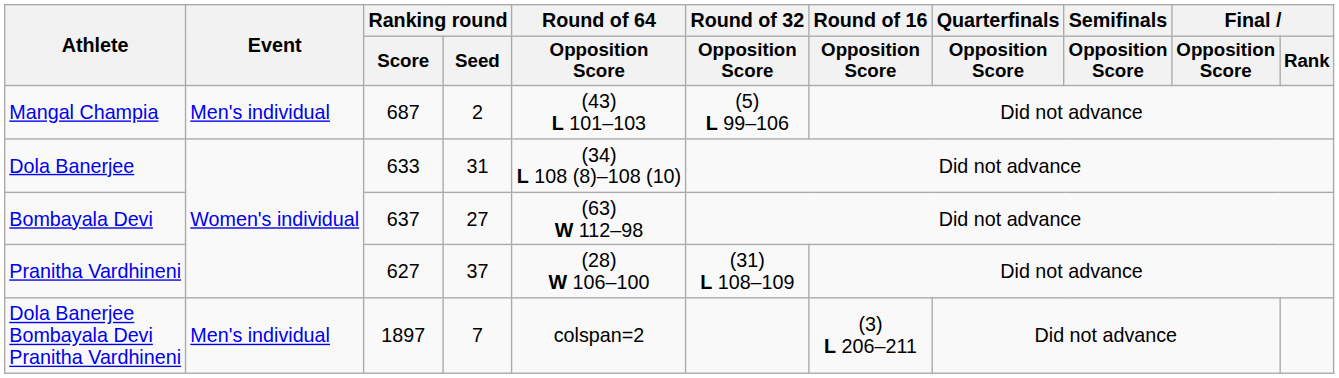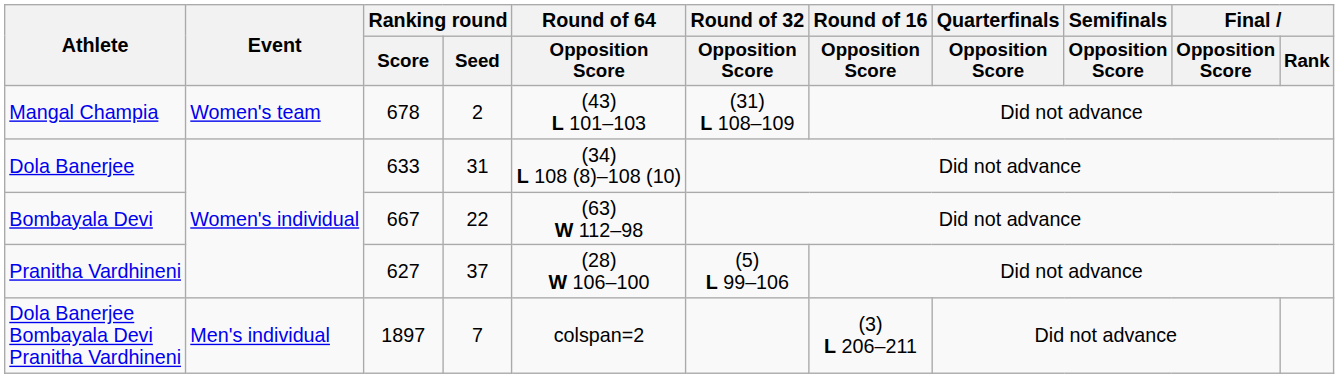(260, 113) Men's individual -> (256, 113) Women's team
(403, 113) 687 -> (403, 113) 678
(747, 113) (5) L 99–106 -> (747, 113) (31) L 108–109
(403, 219) 637 -> (403, 219) 667
(477, 219) 27 -> (477, 219) 22
(747, 272) (31) L 108–109 -> (747, 272) (5) L 99–106
